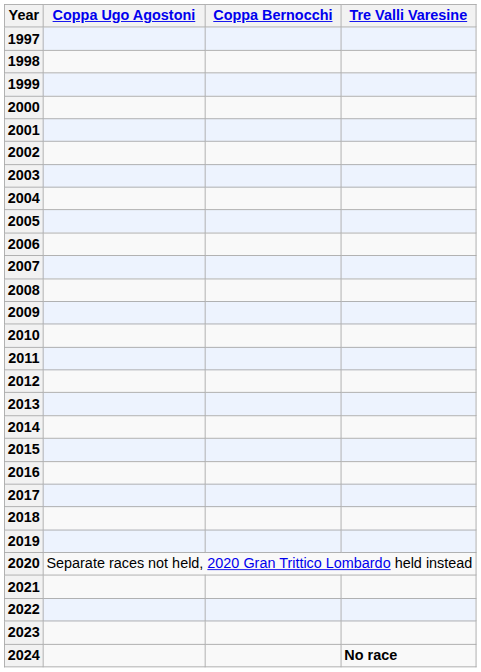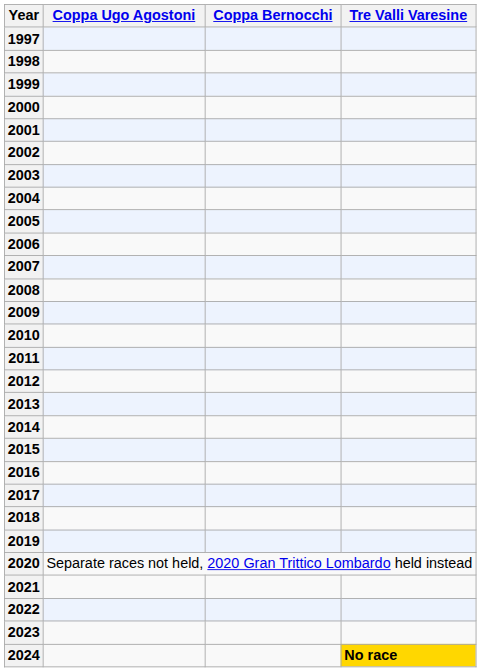(371, 655) no background -> (371, 655) gold background
